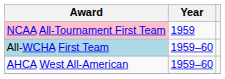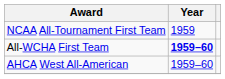(86, 30) pink background -> (86, 30) no background
(58, 47) lightblue background -> (58, 47) no background
(192, 47) normal -> (192, 47) bold
